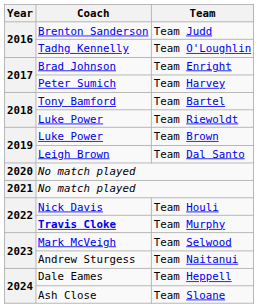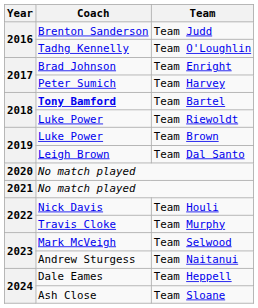(77, 101) normal -> (77, 101) bold
(77, 224) bold -> (77, 224) normal
